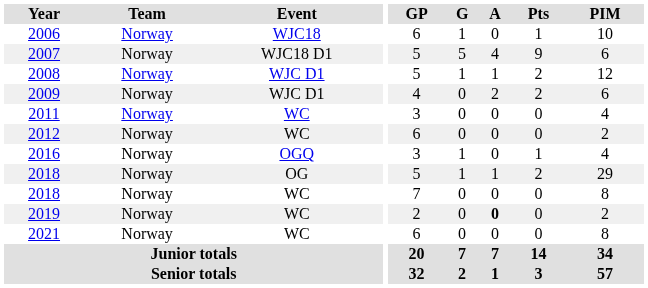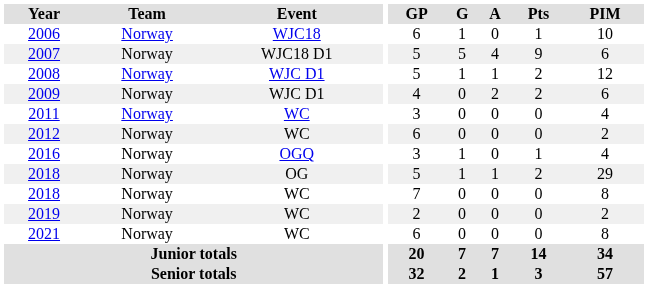(495, 214) bold -> (495, 214) normal
